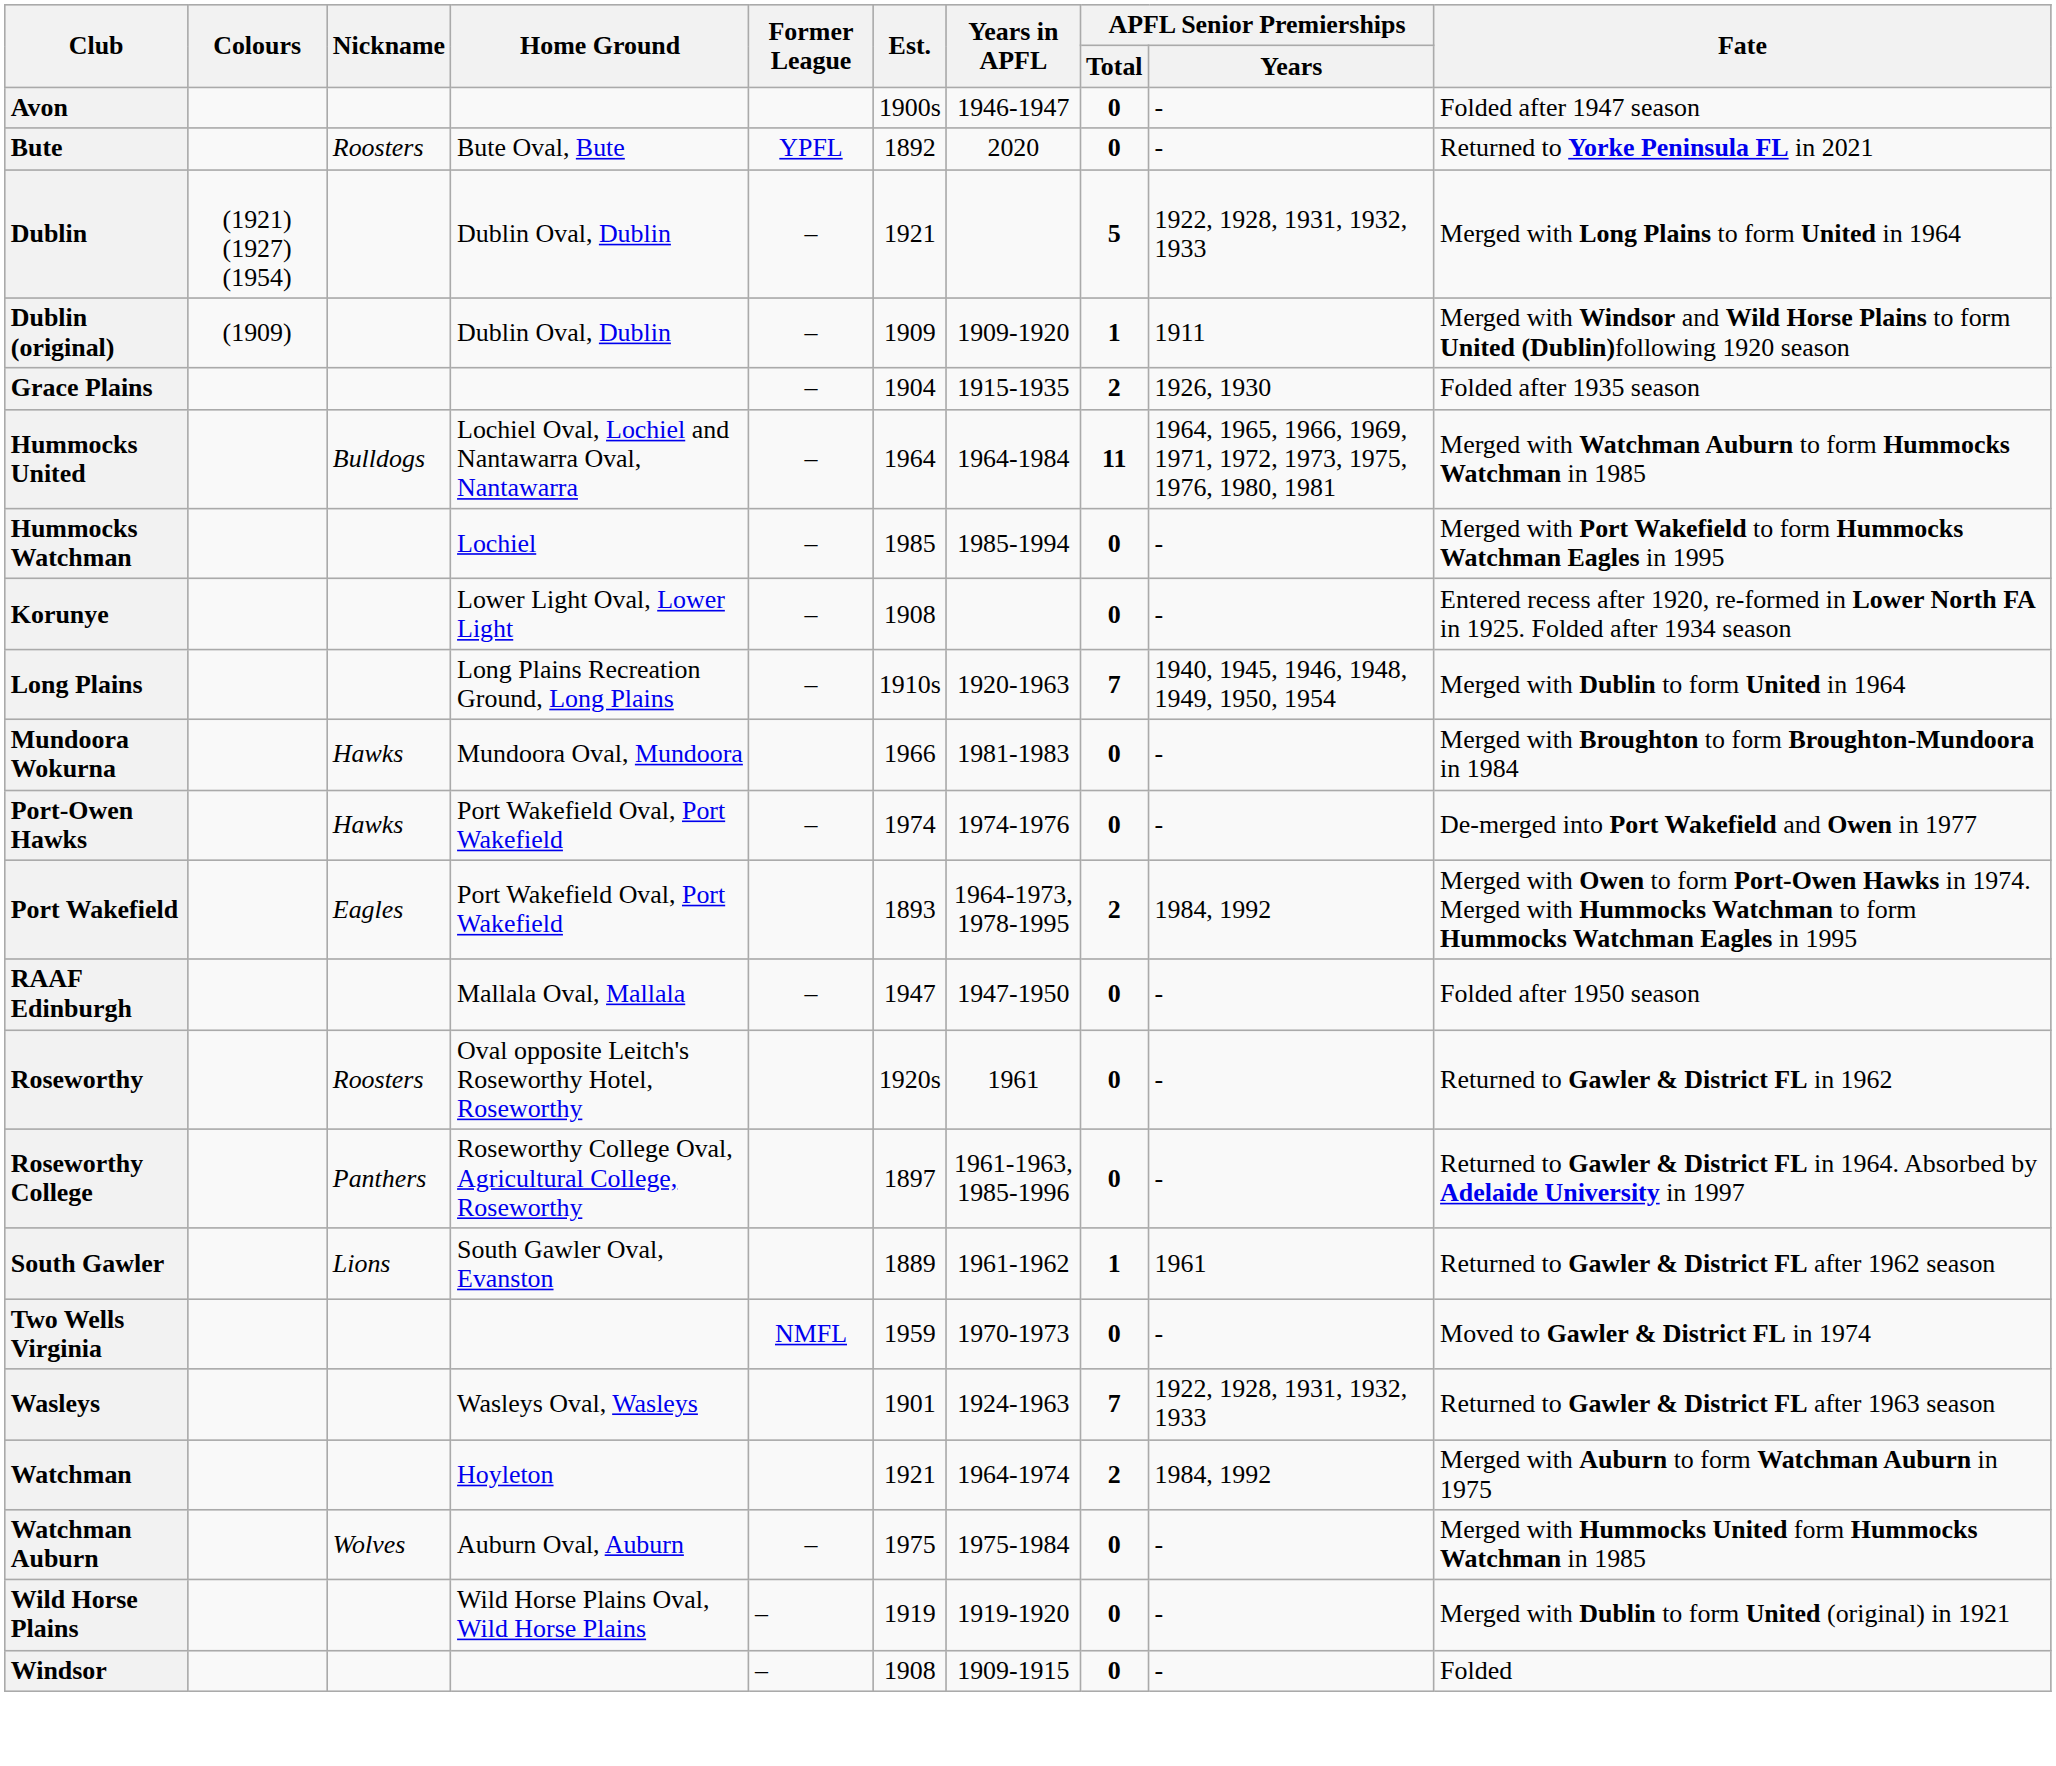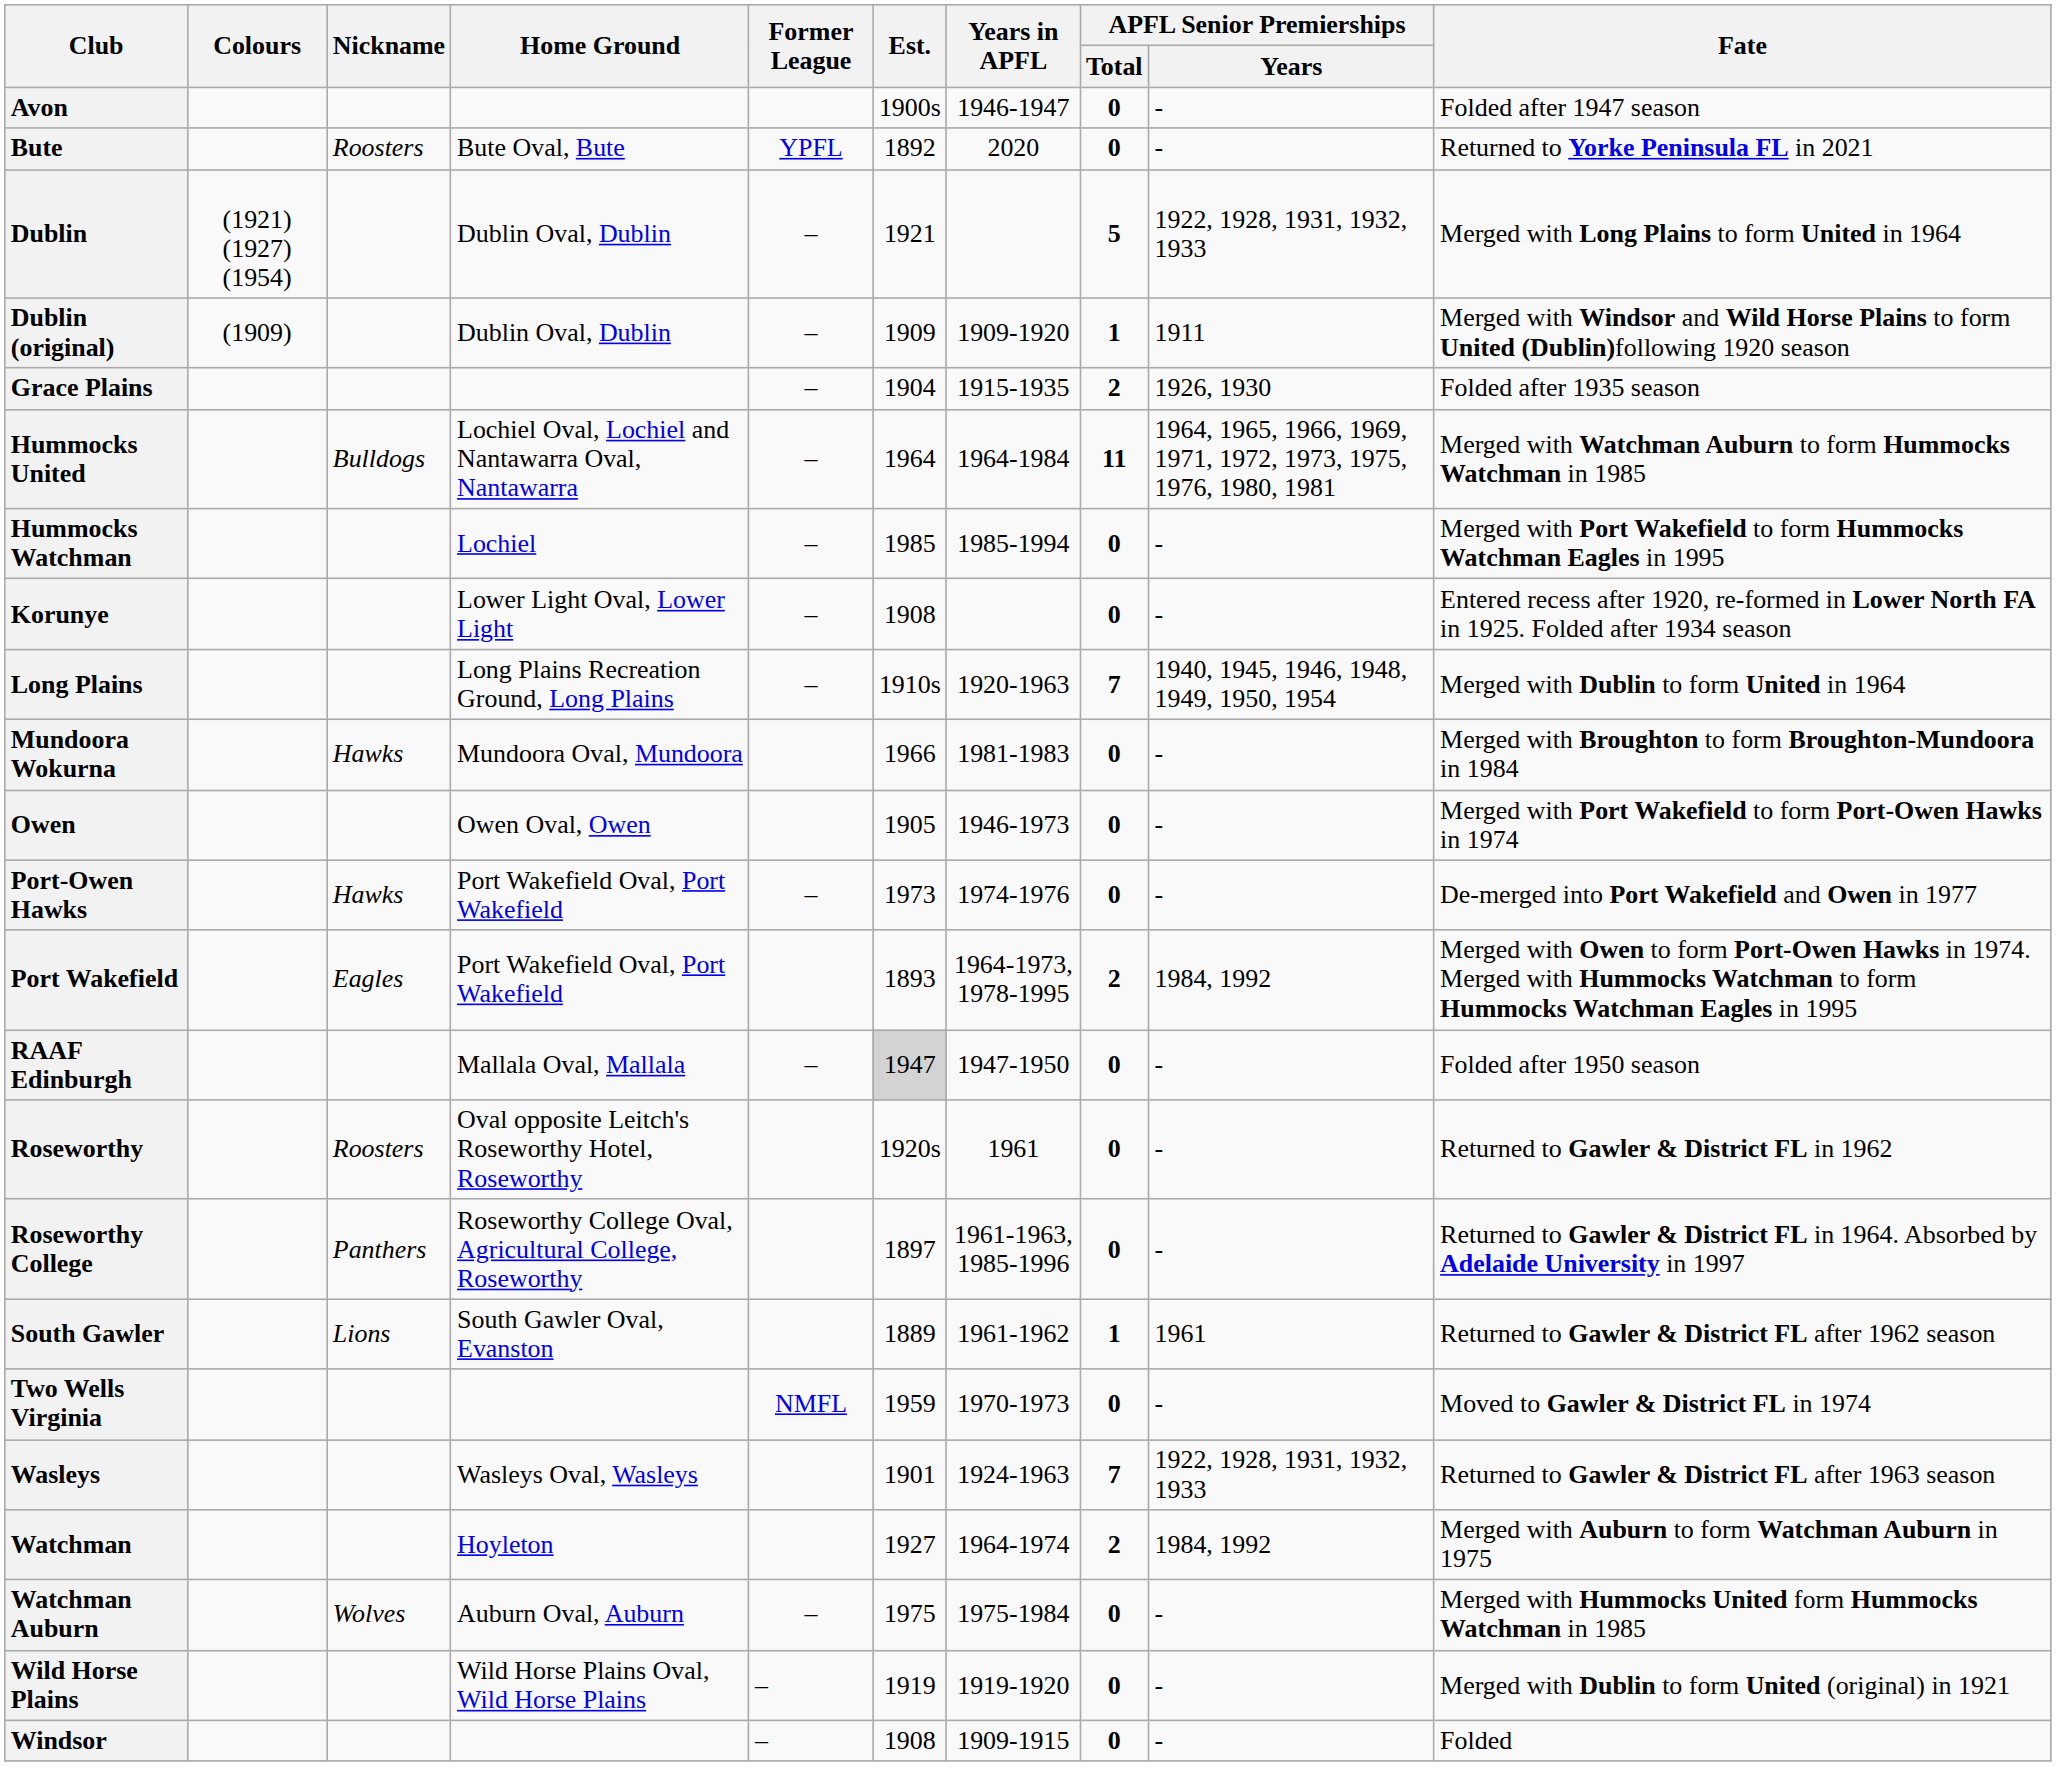+ row: (43, 824)
(910, 824) 1974 -> (910, 894) 1973
(910, 994) no background -> (910, 1064) lightgrey background
(910, 1474) 1921 -> (910, 1544) 1927
